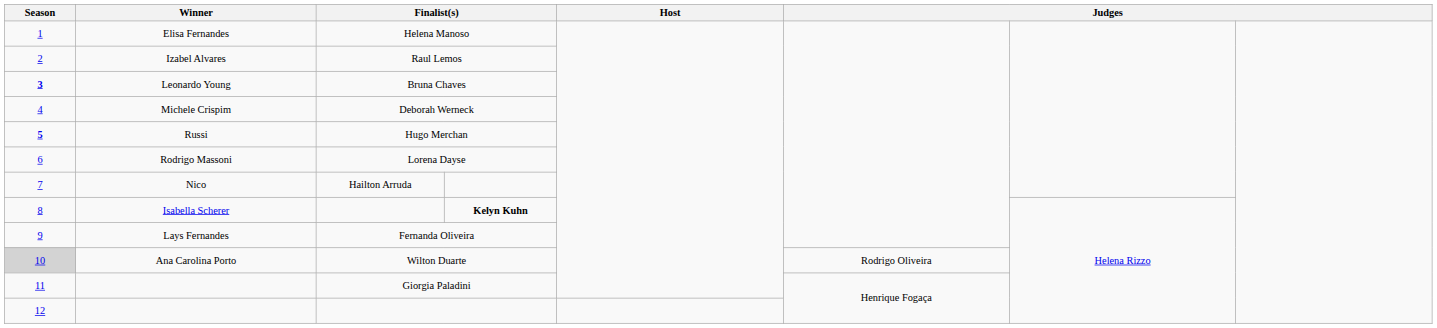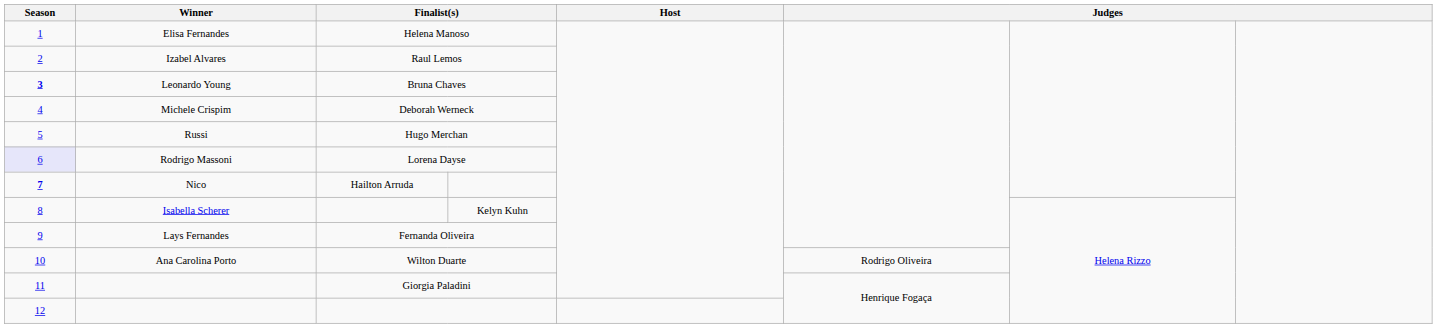(40, 135) bold -> (40, 135) normal
(40, 160) no background -> (40, 160) lavender background
(40, 185) normal -> (40, 185) bold
(501, 210) bold -> (502, 210) normal
(40, 261) lightgrey background -> (40, 261) no background
